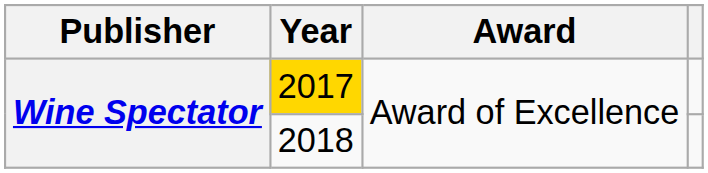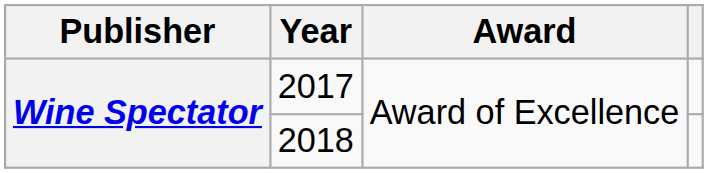(316, 85) gold background -> (316, 85) no background
